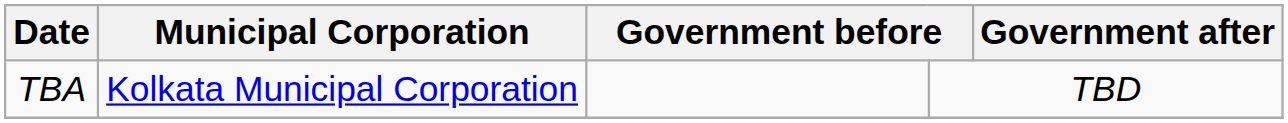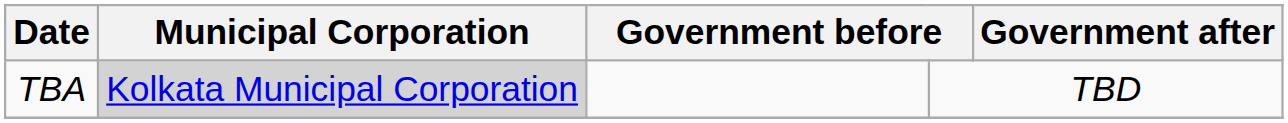(342, 88) no background -> (342, 88) lightgrey background
